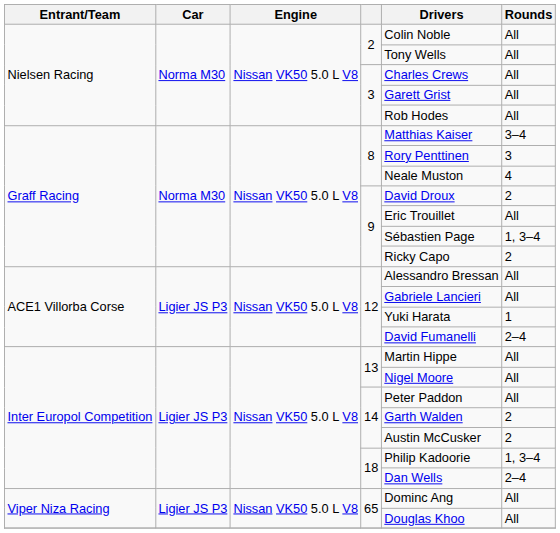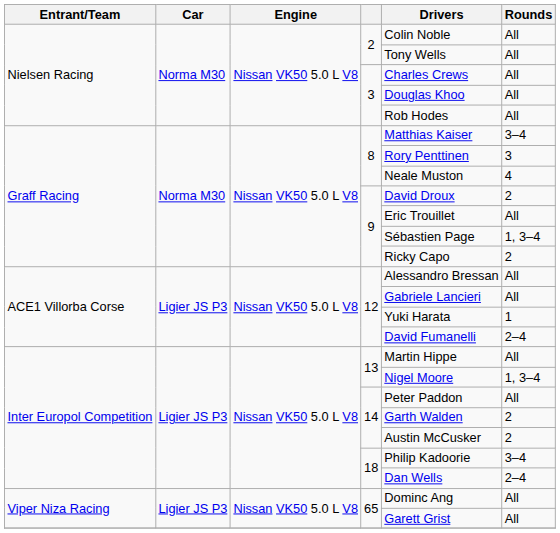(417, 95) Garett Grist -> (424, 95) Douglas Khoo
(512, 377) All -> (522, 377) 1, 3–4
(522, 457) 1, 3–4 -> (515, 457) 3–4
(424, 518) Douglas Khoo -> (417, 518) Garett Grist
